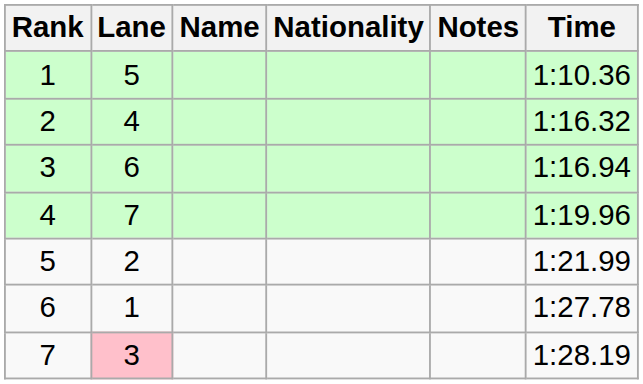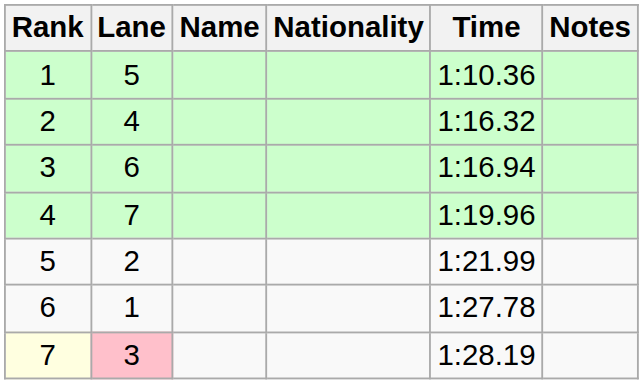columns swapped: (582, 27) <-> (478, 27)
(48, 354) no background -> (48, 354) lightyellow background
